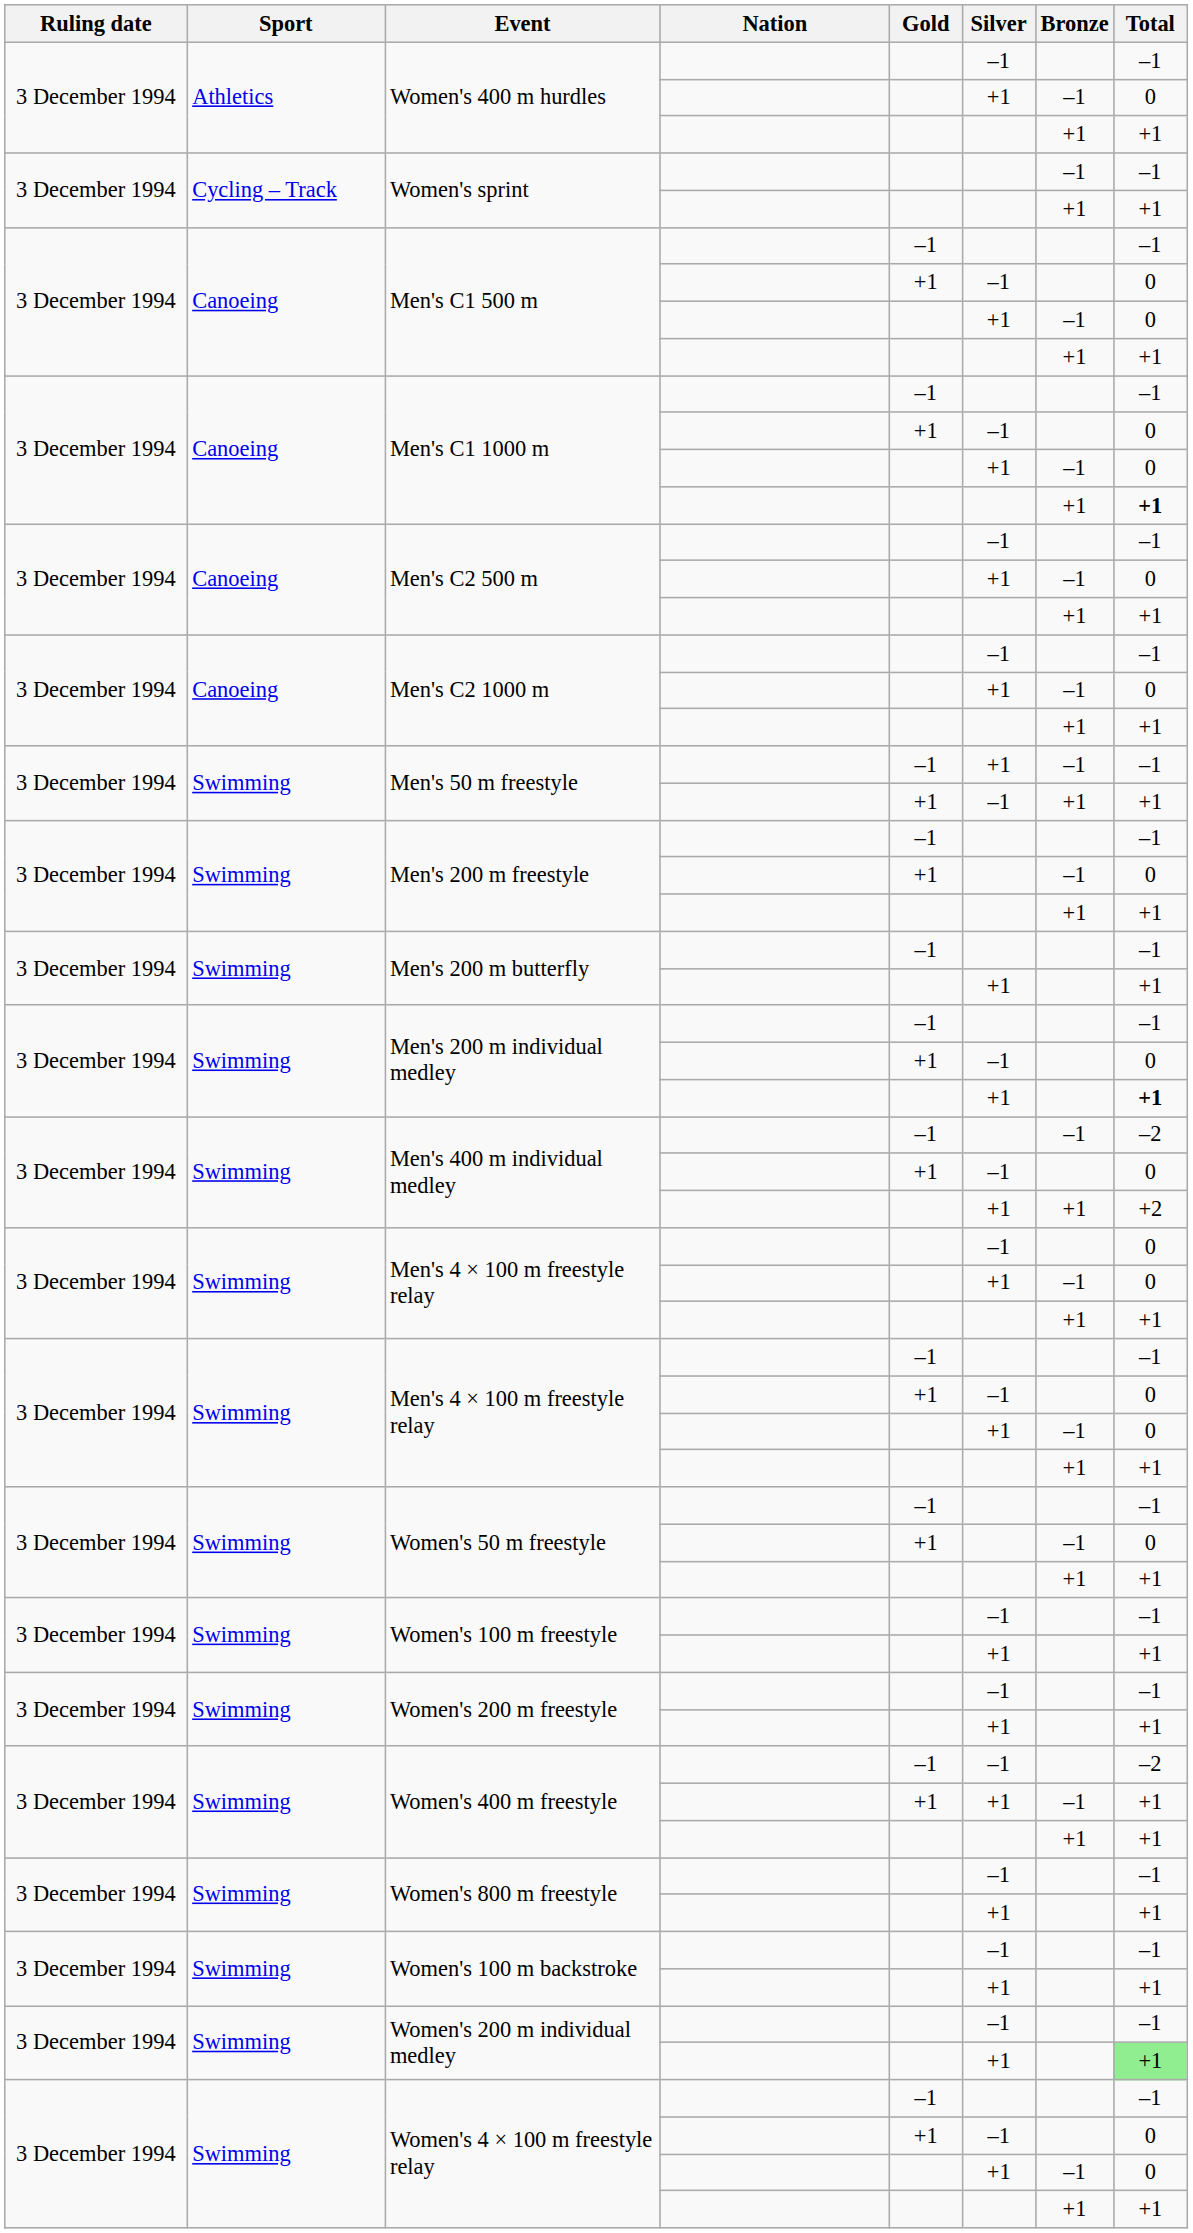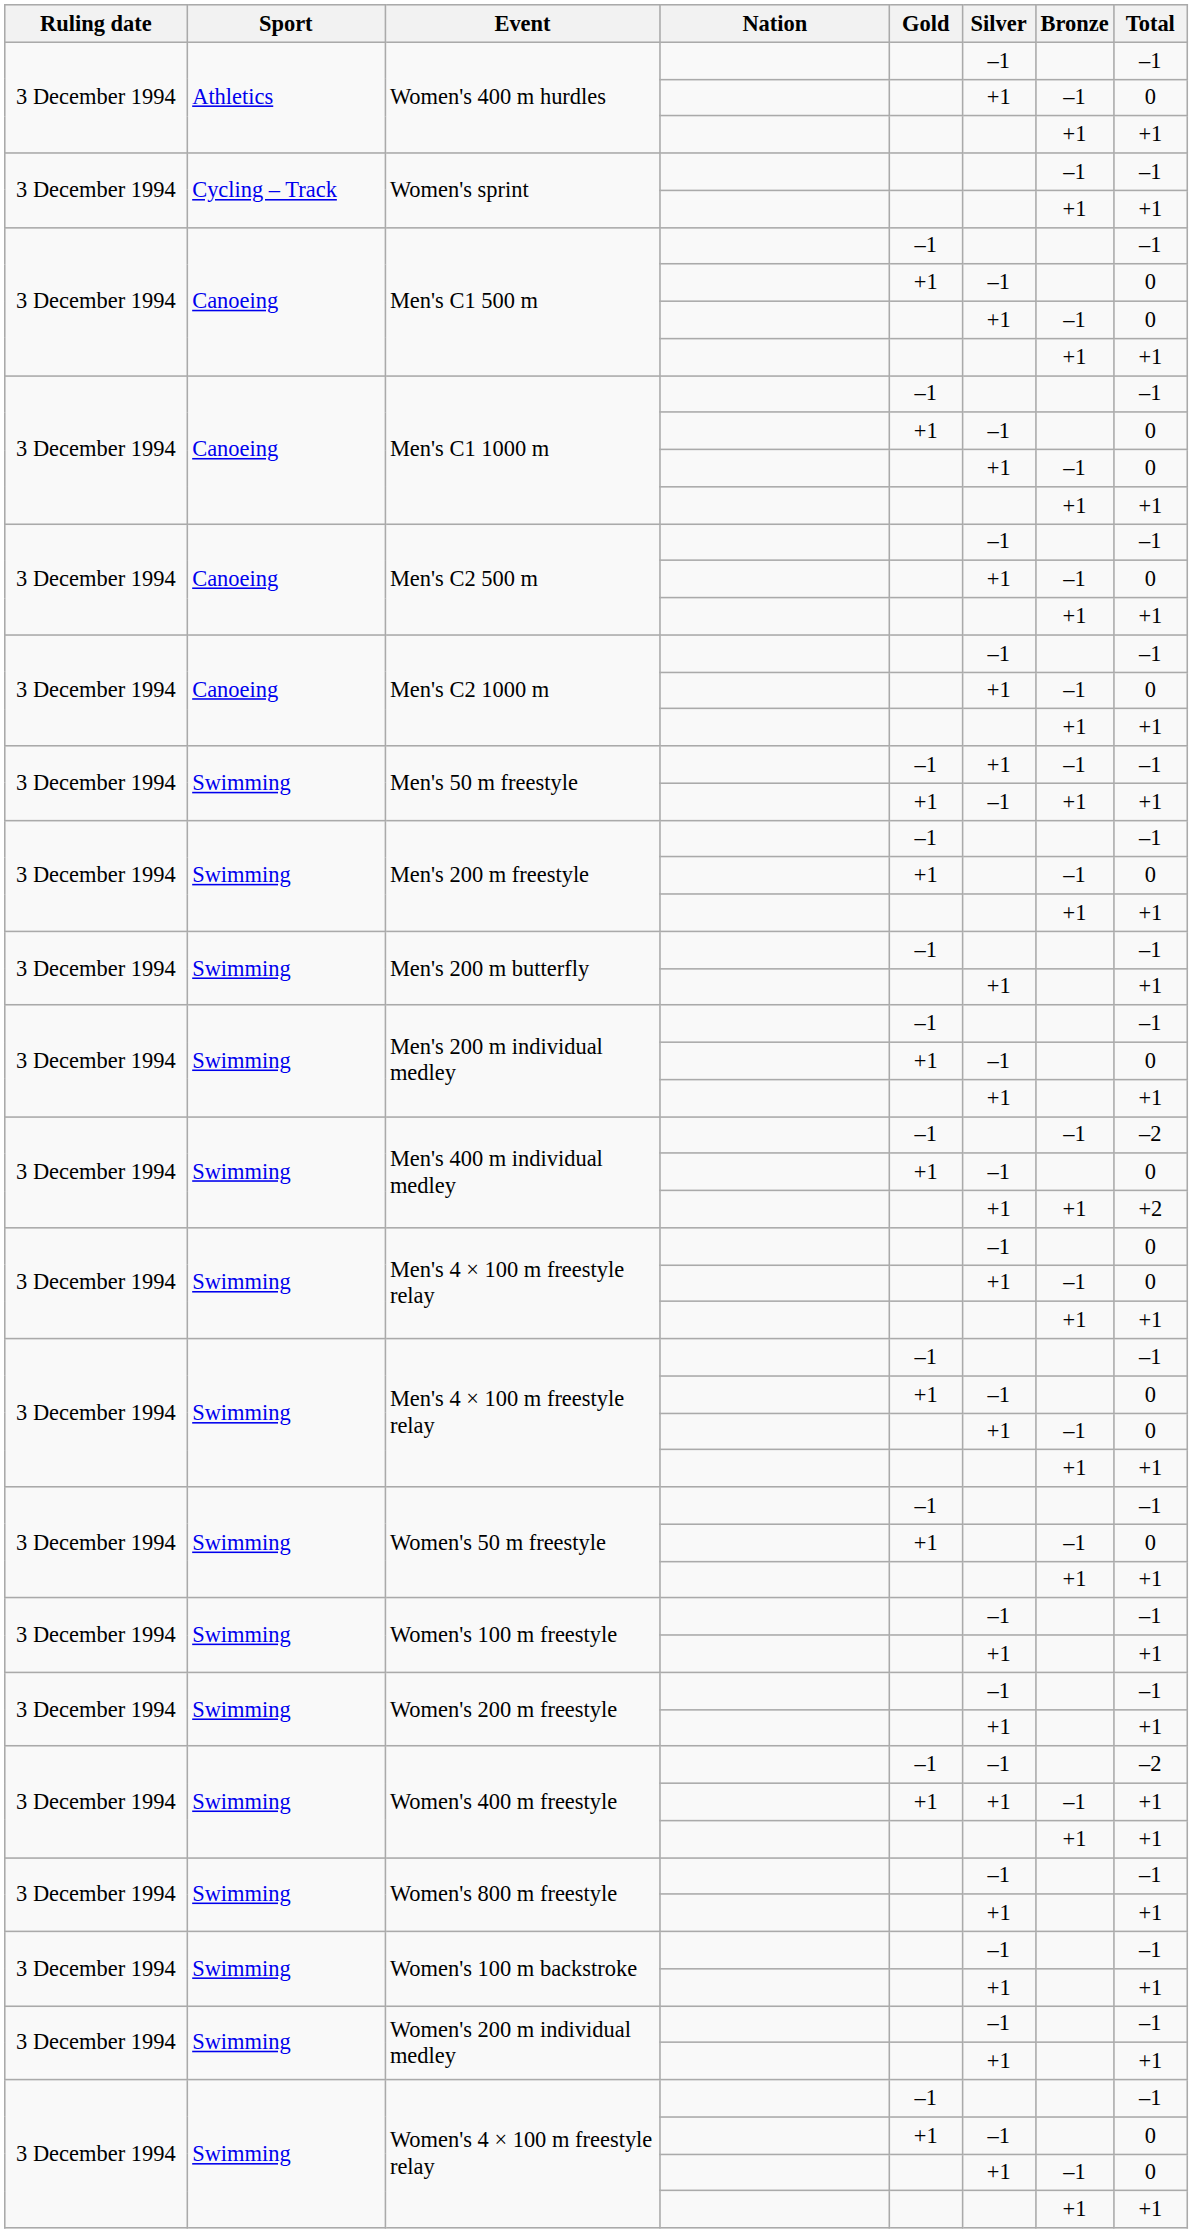(1150, 505) bold -> (1150, 505) normal
(1150, 1097) bold -> (1150, 1097) normal
(1150, 2061) lightgreen background -> (1150, 2061) no background
